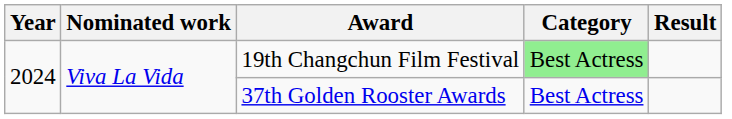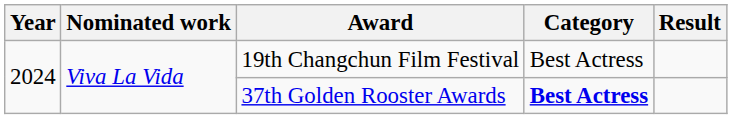(587, 58) lightgreen background -> (587, 58) no background
(587, 95) normal -> (589, 95) bold
